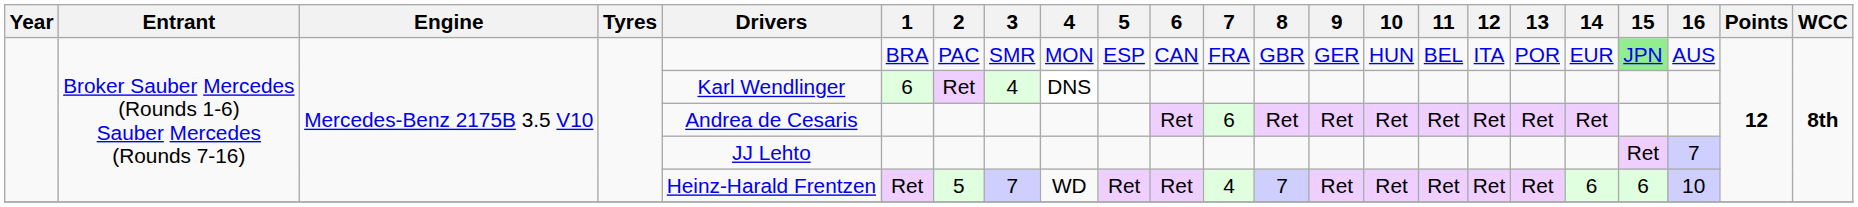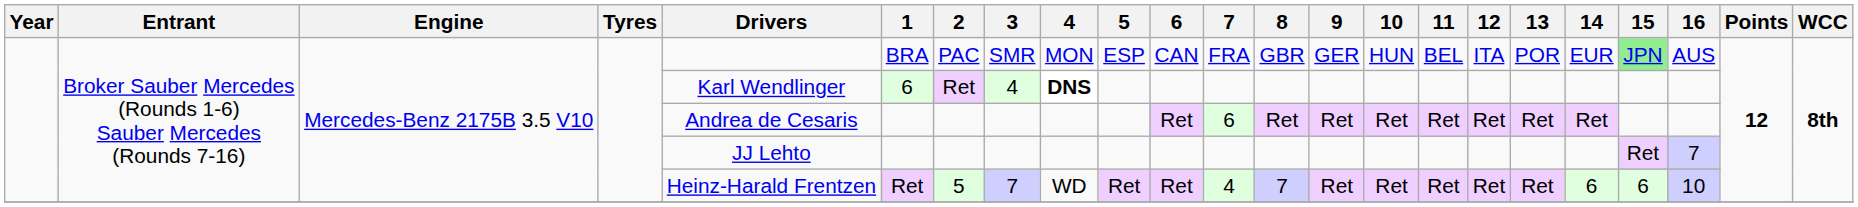(1069, 87) normal -> (1069, 87) bold
